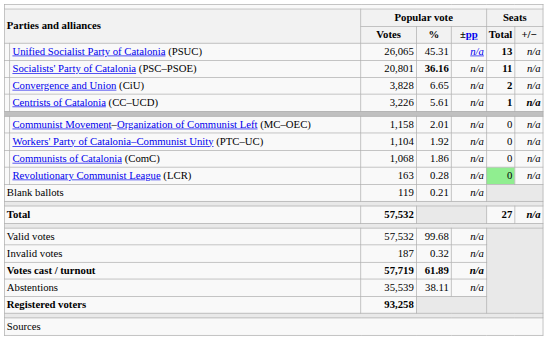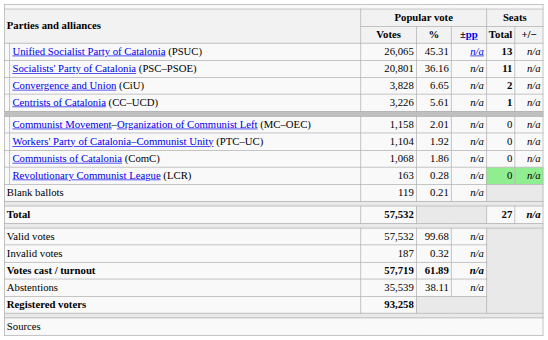(437, 68) bold -> (437, 68) normal
(534, 102) bold -> (534, 102) normal
(534, 175) no background -> (534, 175) lightgreen background
